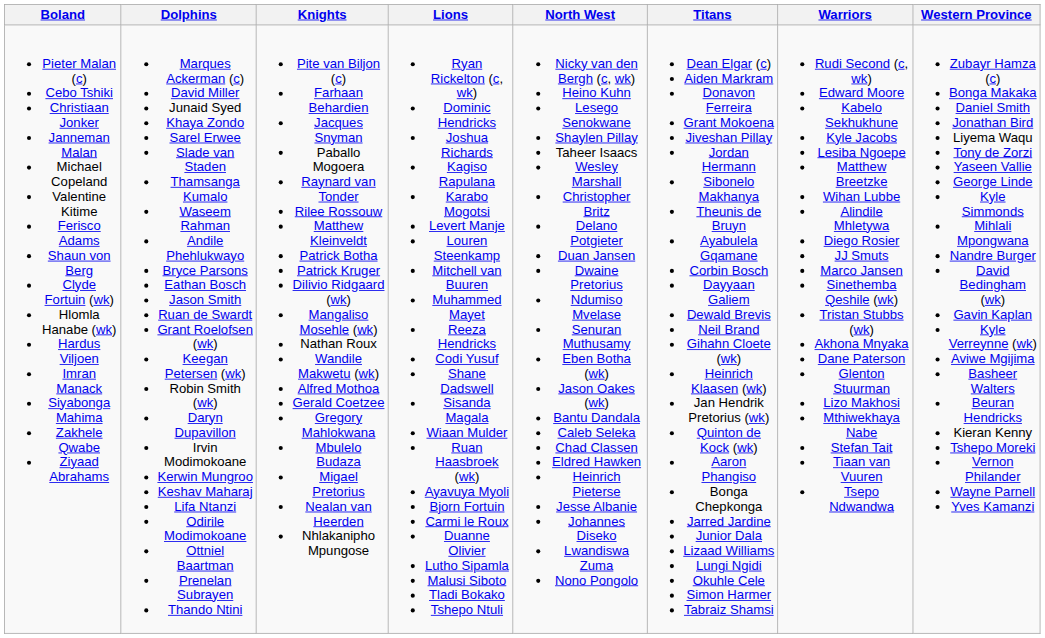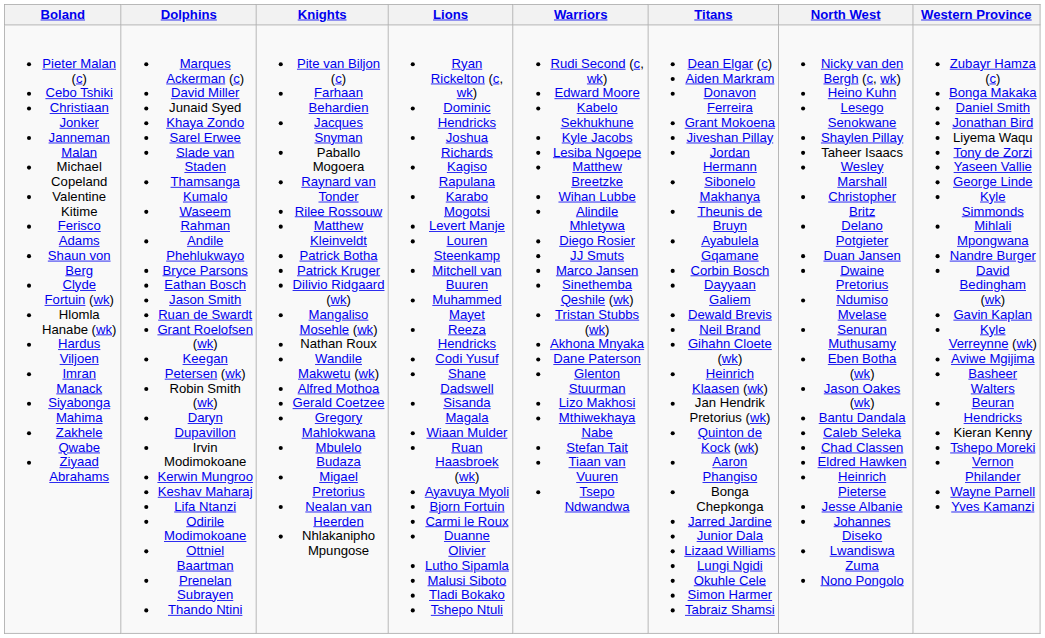columns swapped: (580, 14) <-> (845, 14)
